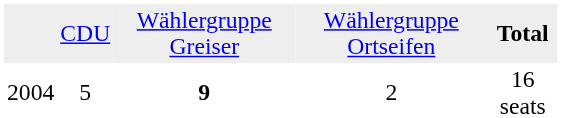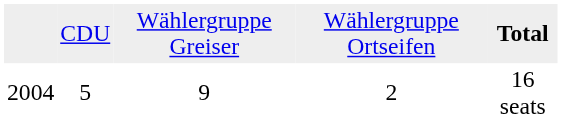(204, 92) bold -> (204, 92) normal
